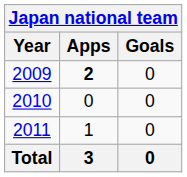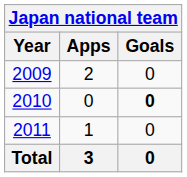(89, 74) bold -> (89, 74) normal
(150, 102) normal -> (150, 102) bold
